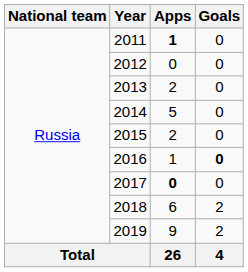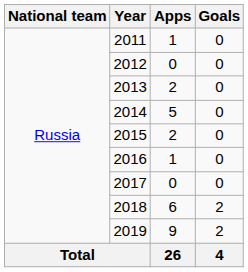(173, 40) bold -> (173, 40) normal
(219, 159) bold -> (219, 159) normal
(173, 183) bold -> (173, 183) normal
